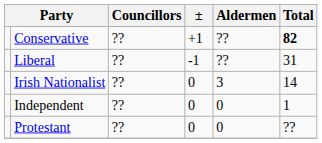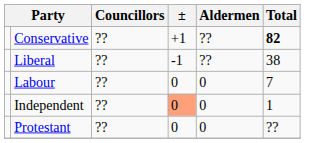(290, 60) 31 -> (273, 60) 38
- row: (60, 82)
+ row: (35, 82)
(191, 104) no background -> (175, 104) lightsalmon background
